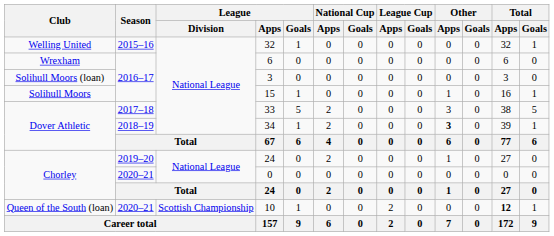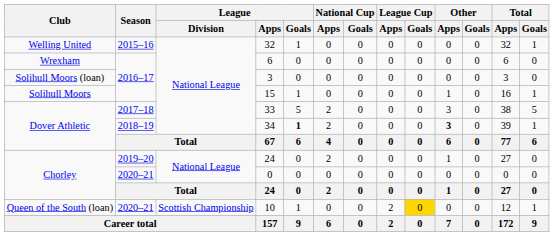(298, 126) normal -> (298, 126) bold
(420, 207) no background -> (420, 207) gold background
(506, 207) bold -> (506, 207) normal
